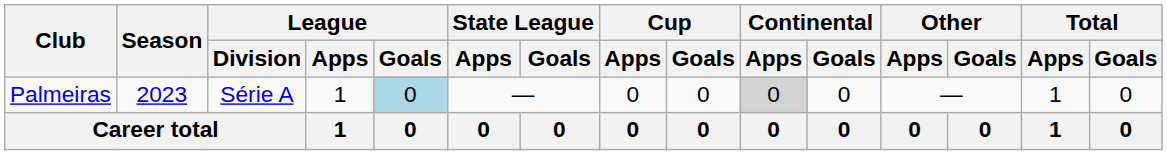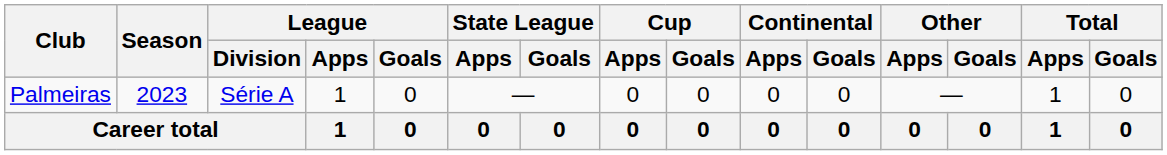(410, 94) lightblue background -> (410, 94) no background
(774, 94) lightgrey background -> (774, 94) no background
